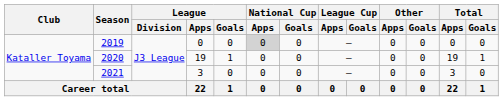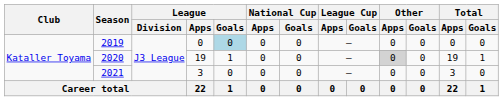(230, 42) no background -> (230, 42) lightblue background
(263, 42) lightgrey background -> (263, 42) no background
(393, 58) no background -> (393, 58) lightgrey background
